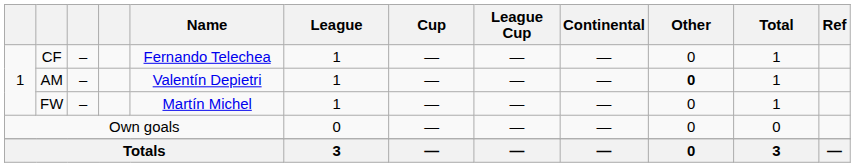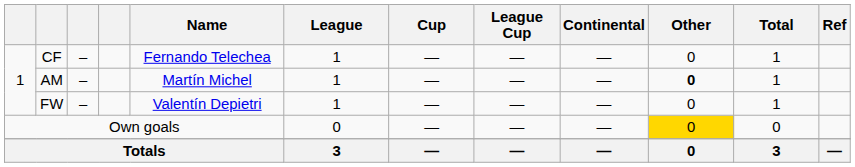(207, 80) Valentín Depietri -> (207, 80) Martín Michel
(207, 104) Martín Michel -> (207, 104) Valentín Depietri
(691, 127) no background -> (691, 127) gold background
